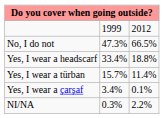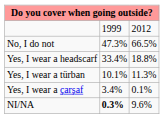(114, 74) 15.7% -> (114, 74) 10.1%
(144, 74) 11.4% -> (144, 74) 11.3%
(112, 105) normal -> (113, 105) bold
(142, 105) 2.2% -> (142, 105) 9.6%
